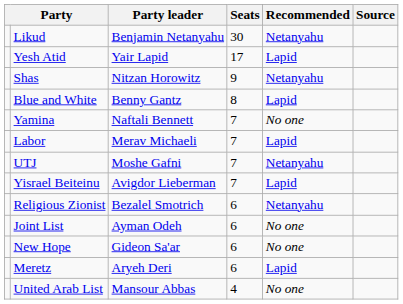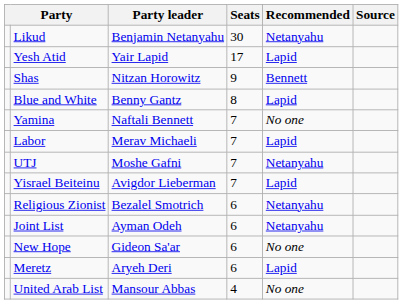(295, 78) Netanyahu -> (286, 78) Bennett
(285, 225) No one -> (295, 225) Netanyahu
